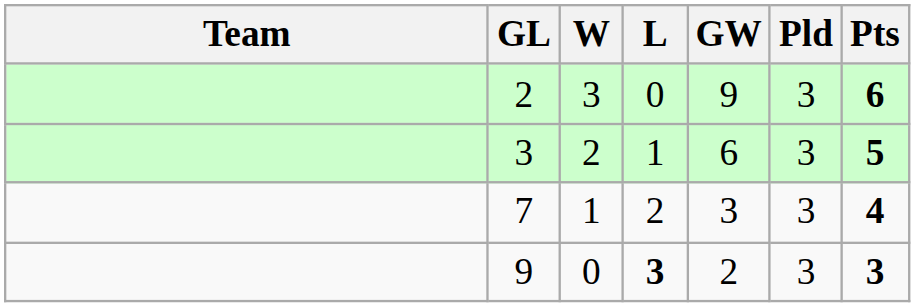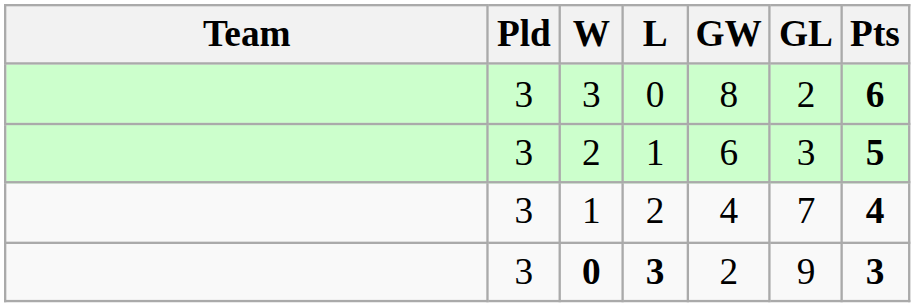columns swapped: (806, 34) <-> (524, 34)
(729, 93) 9 -> (729, 93) 8
(729, 211) 3 -> (729, 211) 4
(591, 270) normal -> (591, 270) bold
